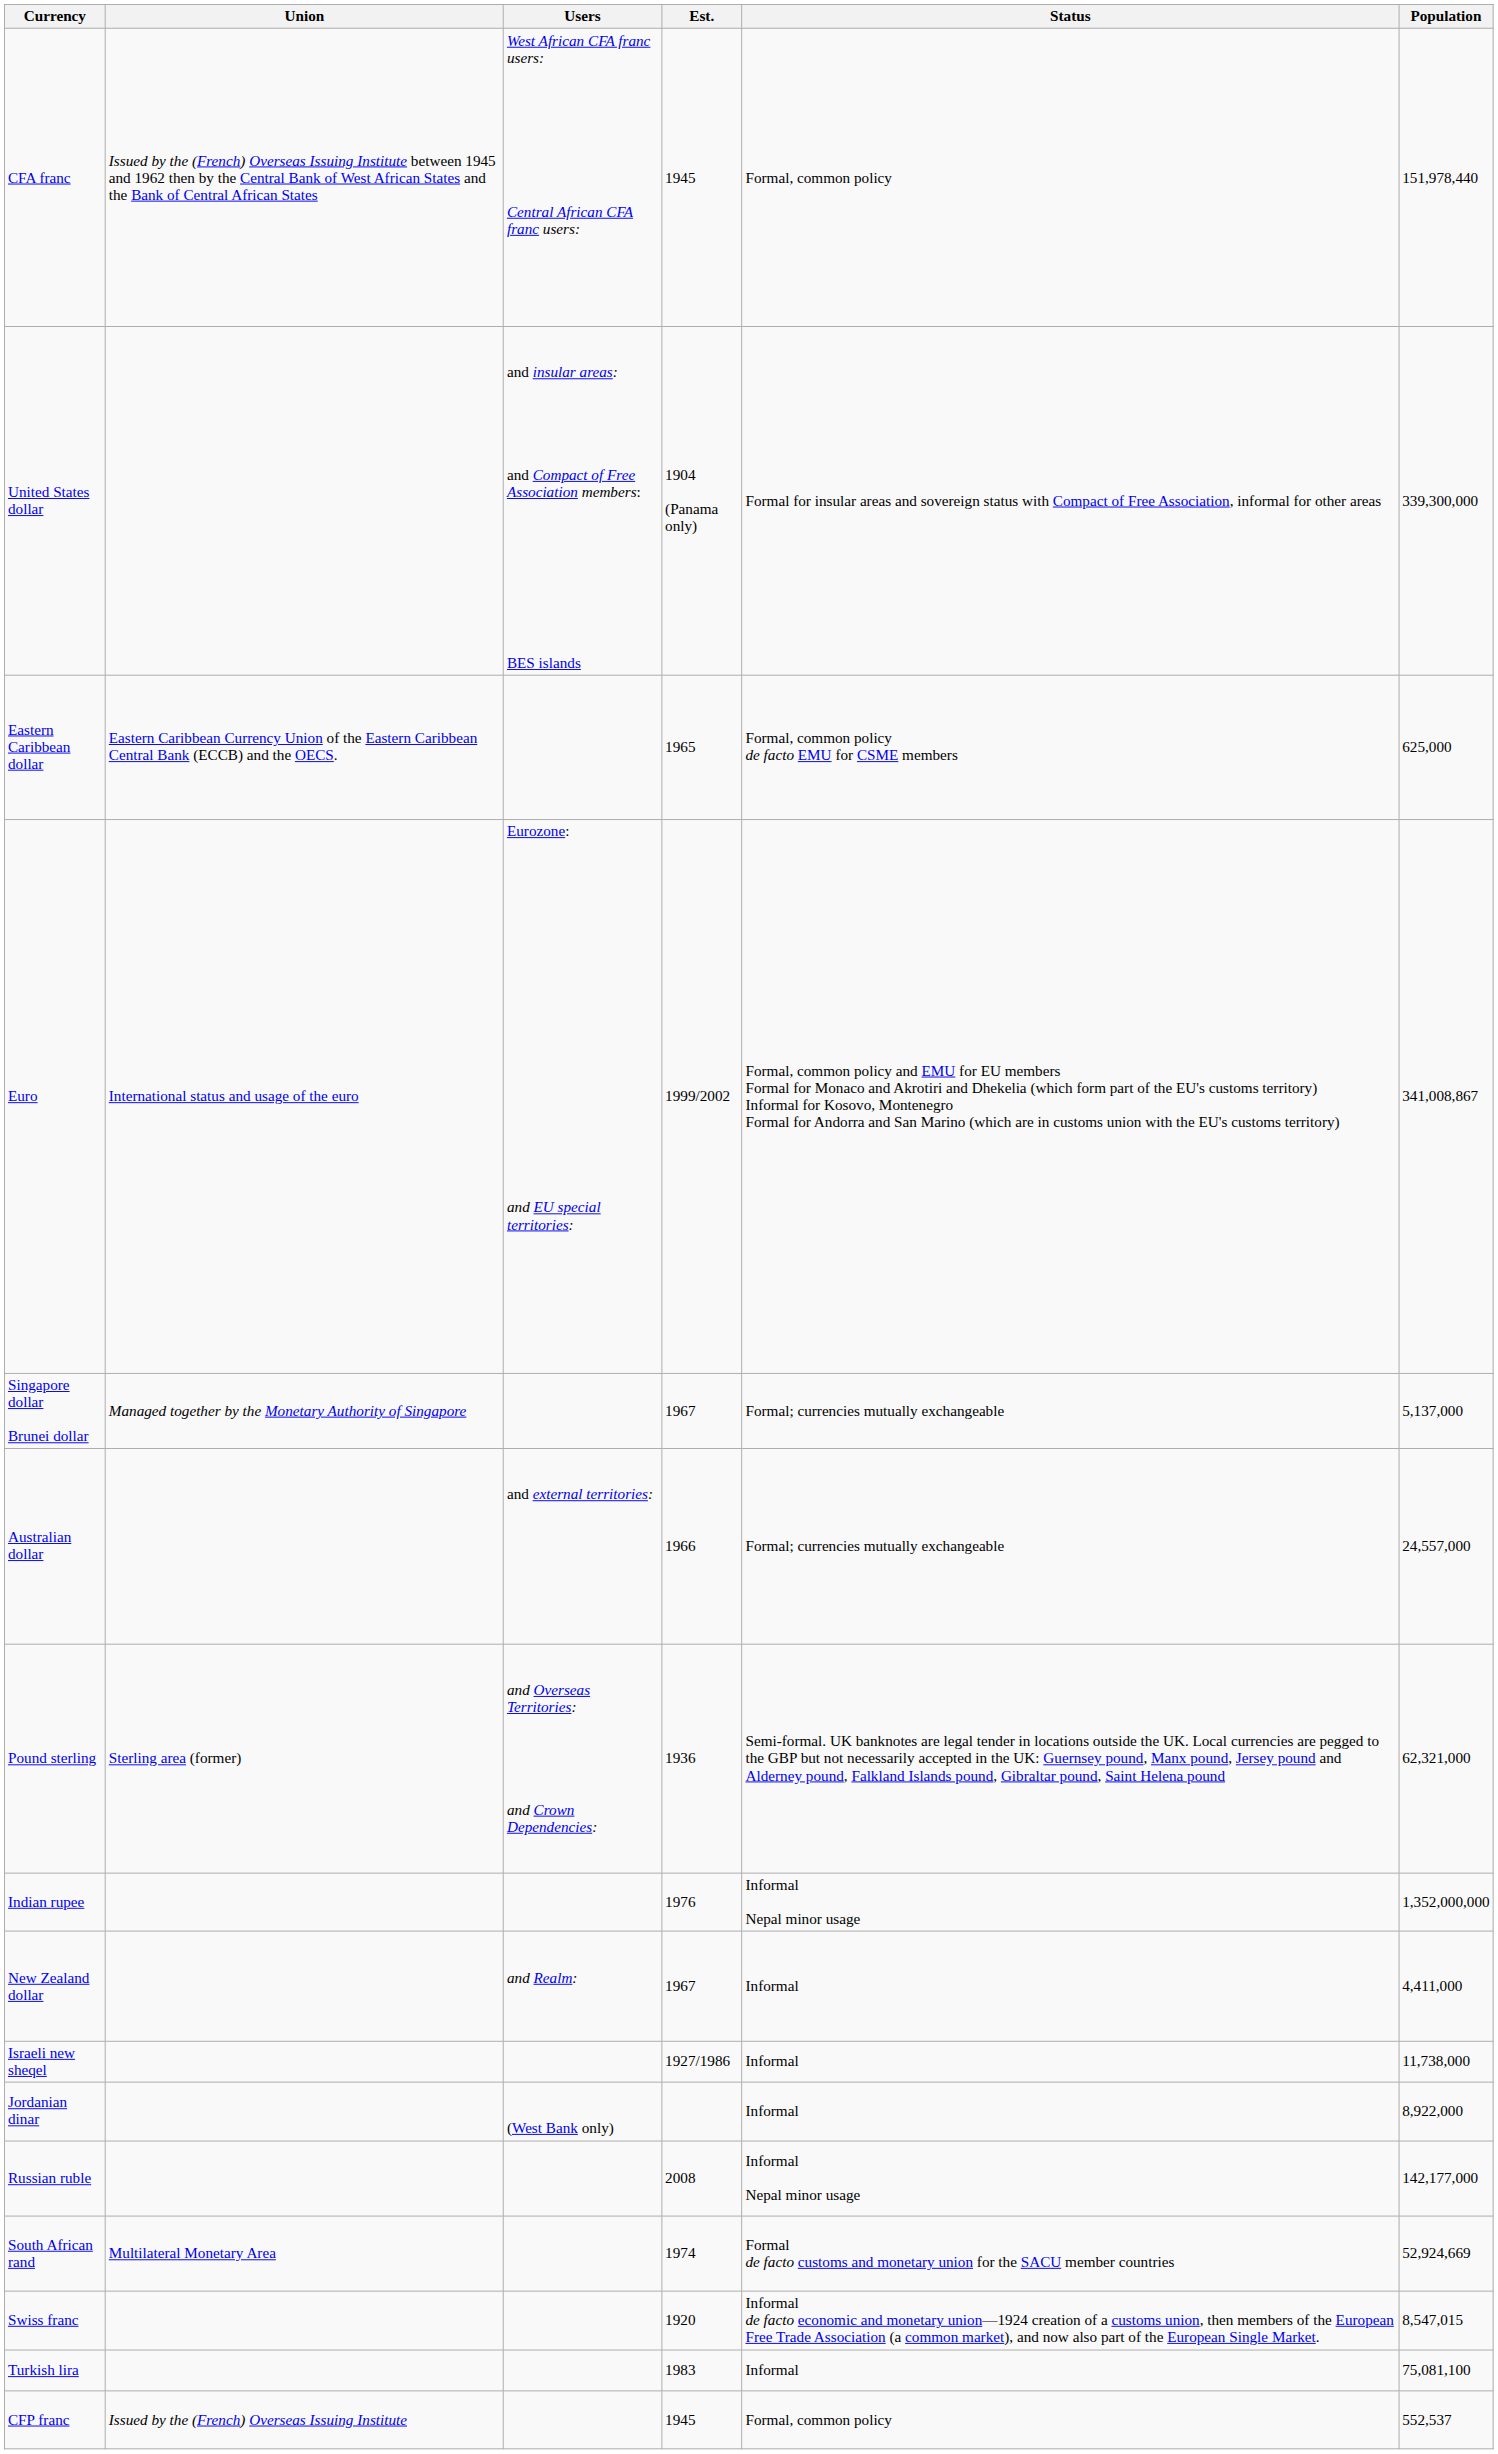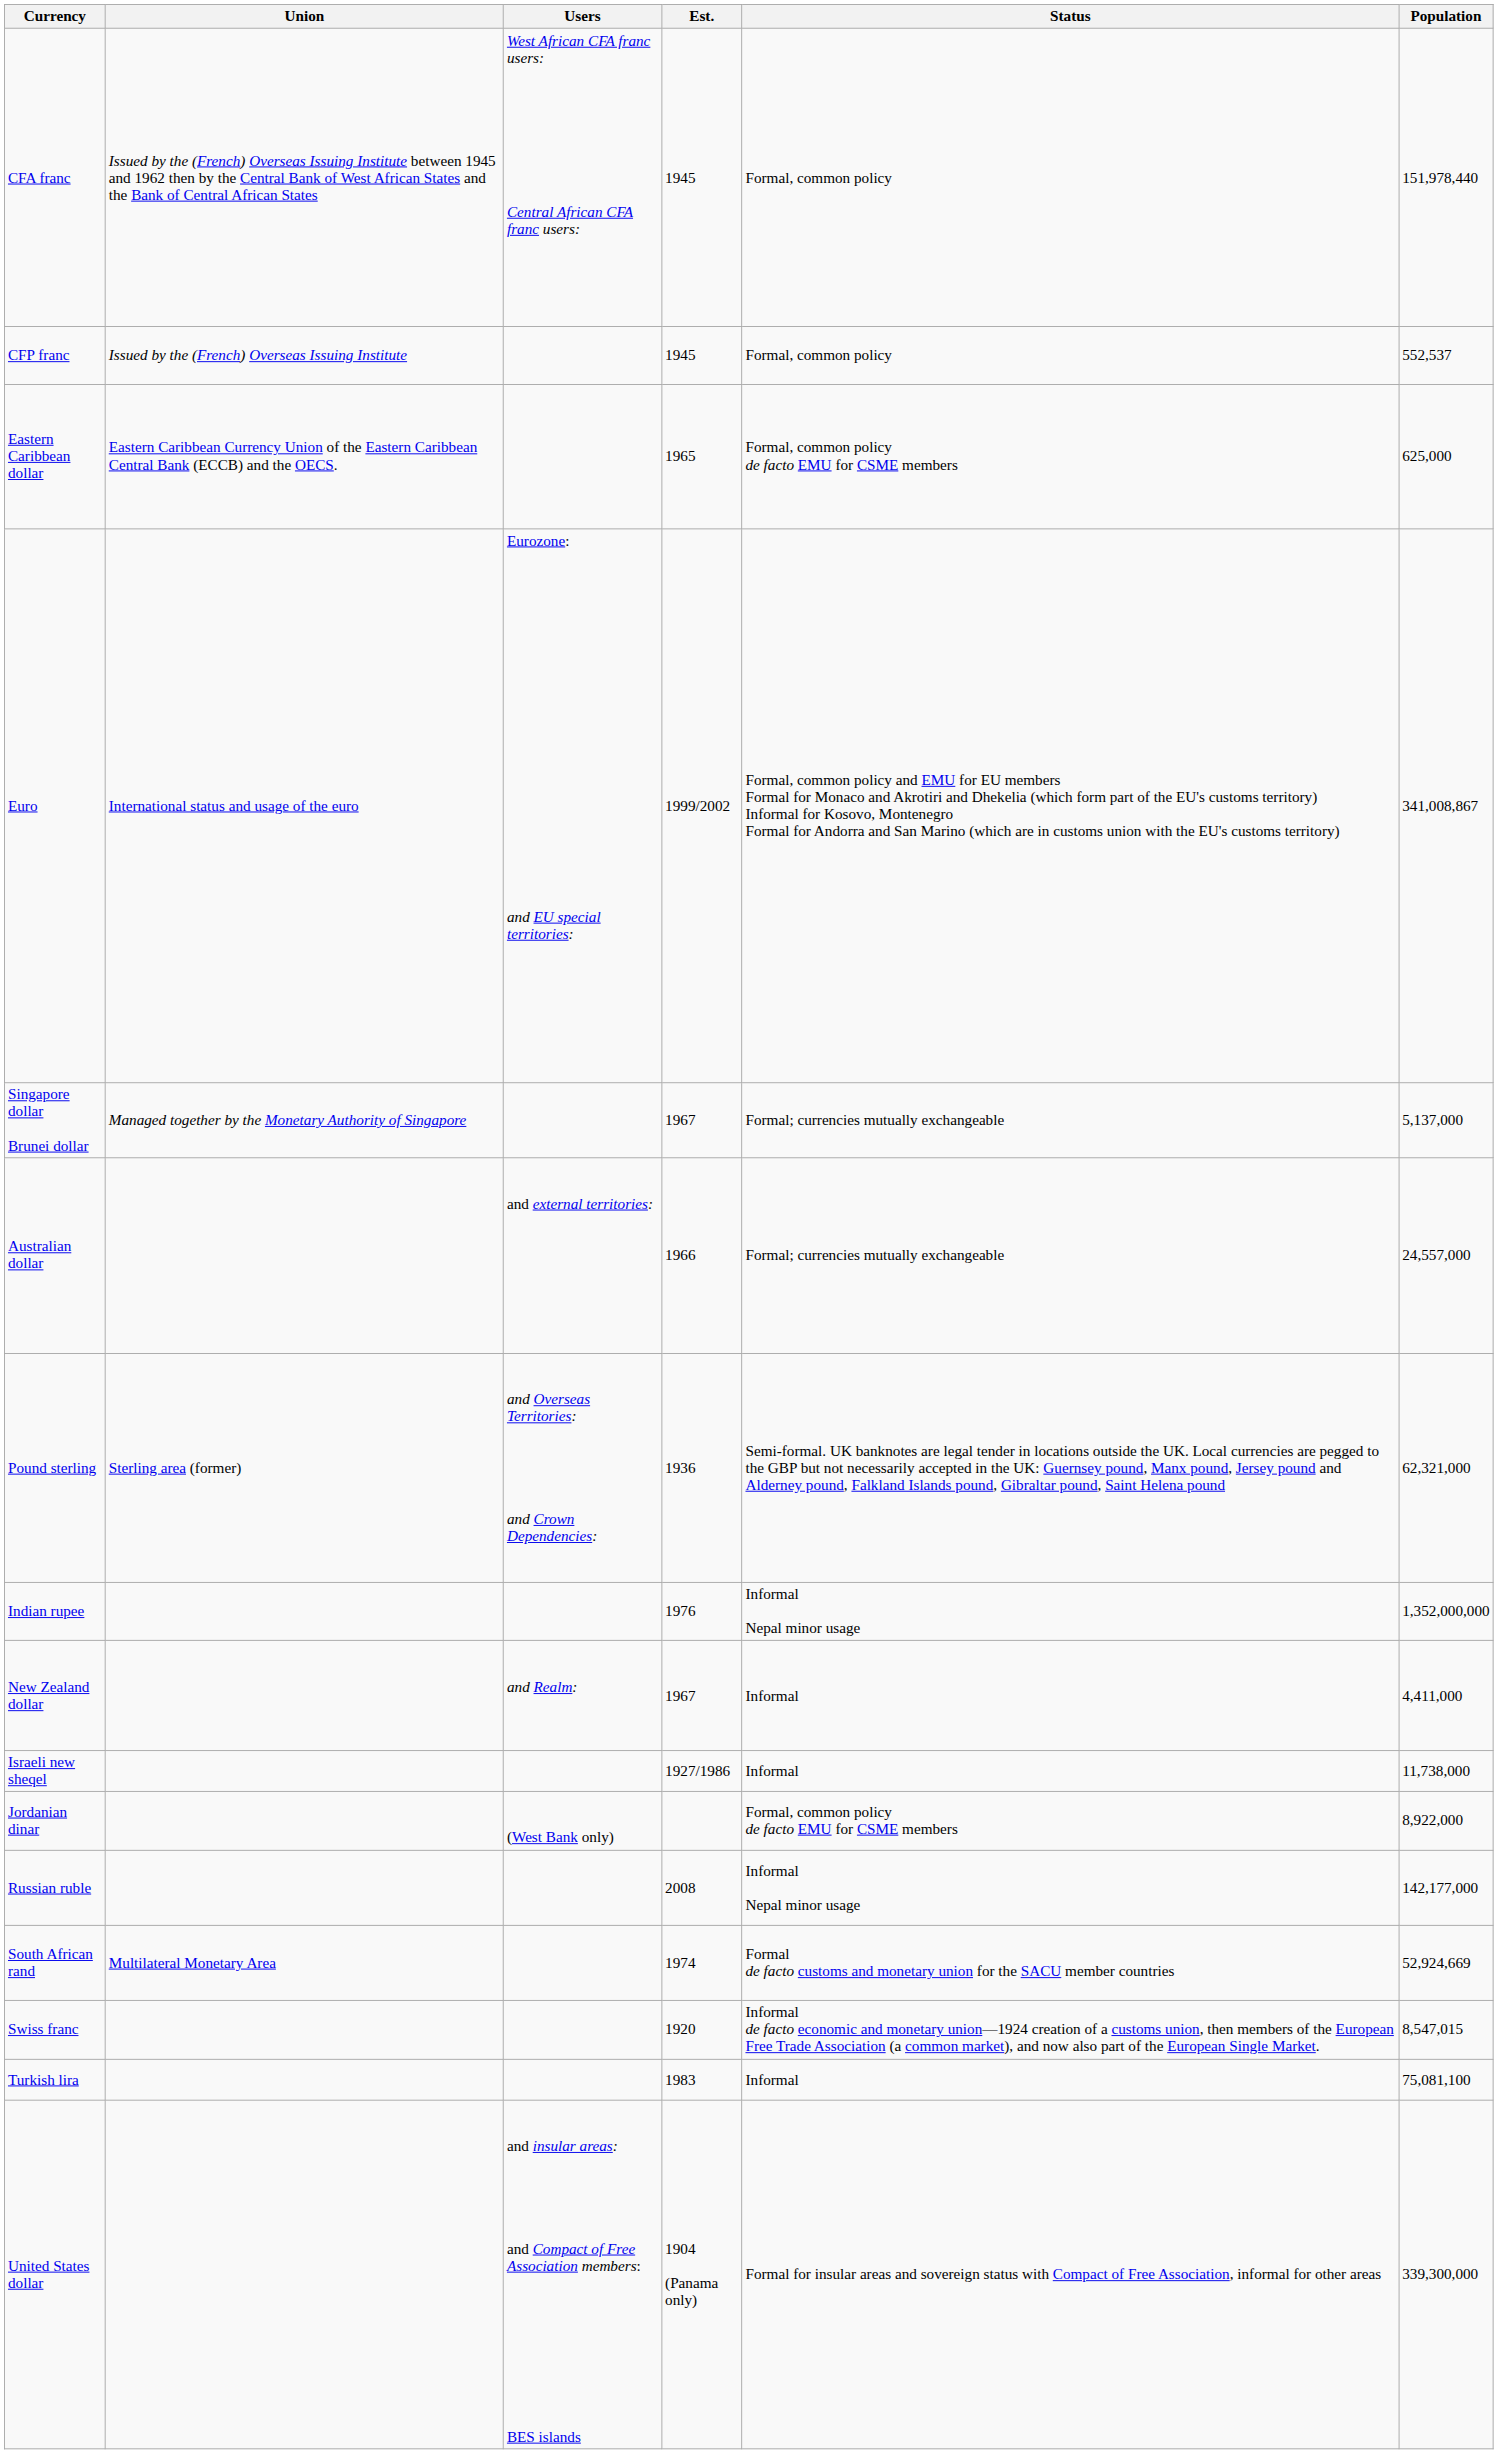rows swapped: (39, 2420) <-> (49, 500)
(772, 2111) Informal -> (852, 1820) Formal, common policy de facto EMU for CSME members
